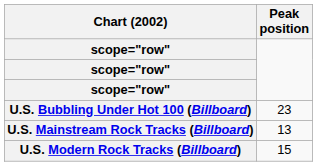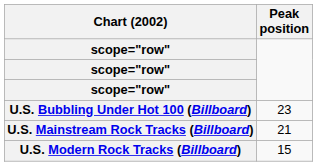(284, 130) 13 -> (284, 130) 21
